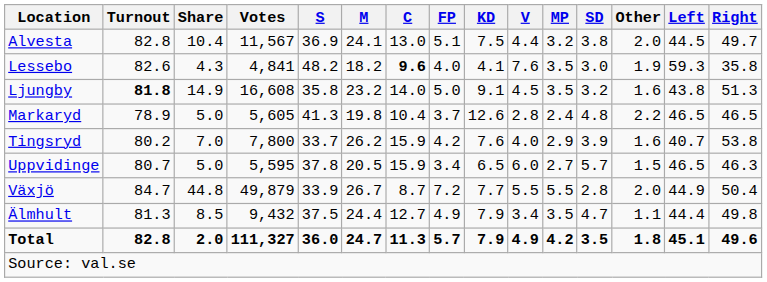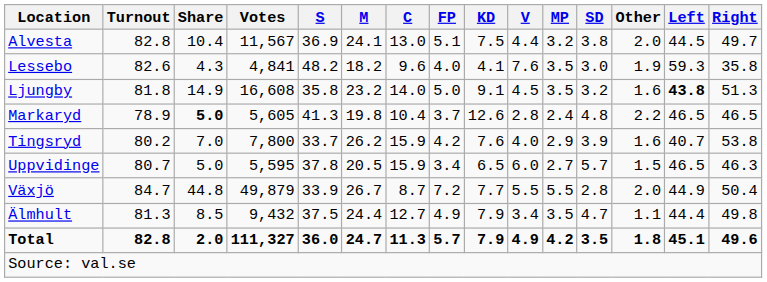(412, 67) bold -> (412, 67) normal
(152, 91) bold -> (152, 91) normal
(687, 91) normal -> (687, 91) bold
(210, 116) normal -> (210, 116) bold
